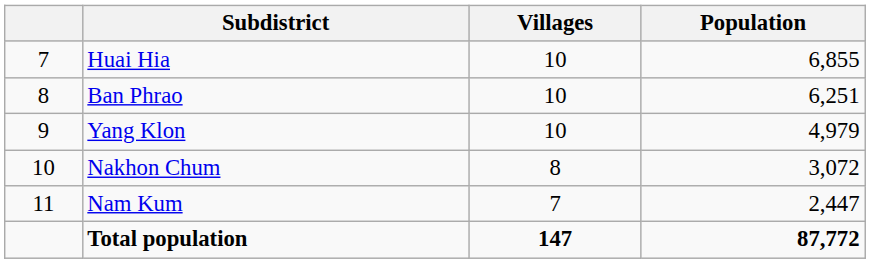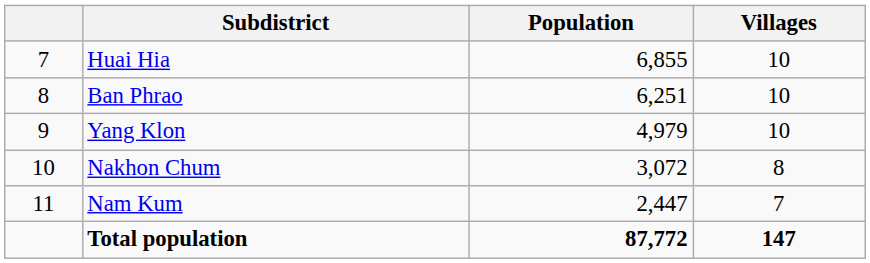columns swapped: (753, 23) <-> (555, 23)
